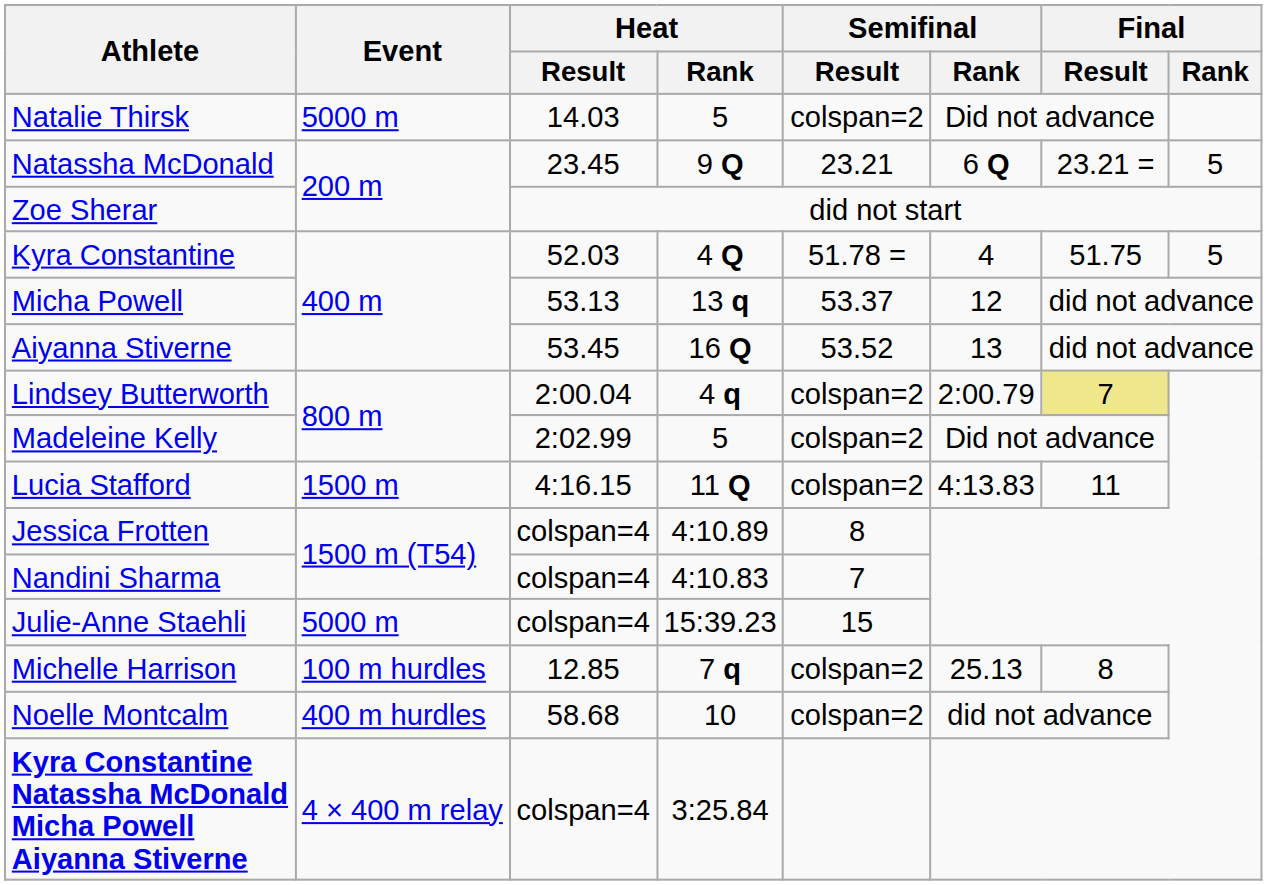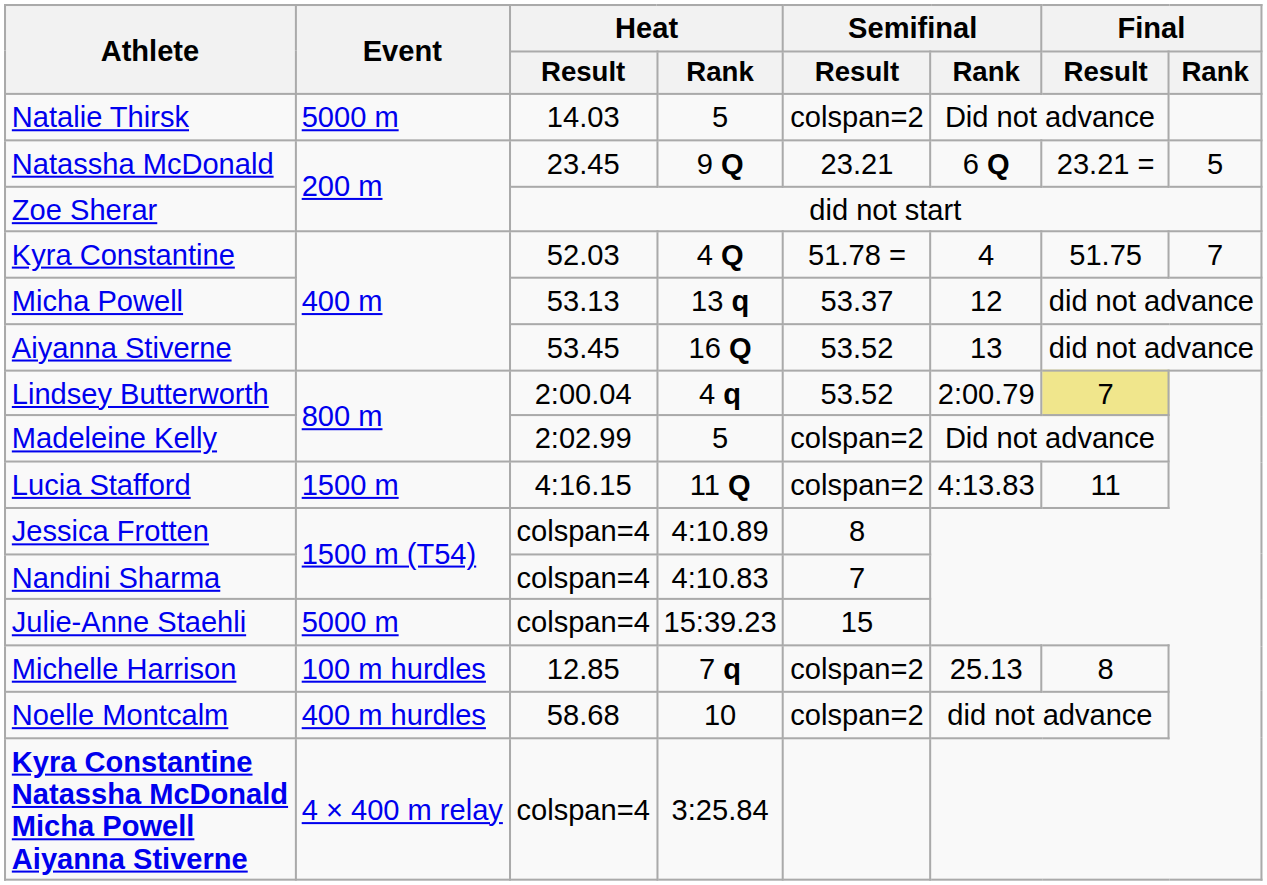(1215, 256) 5 -> (1215, 256) 7
(857, 393) colspan=2 -> (857, 393) 53.52
